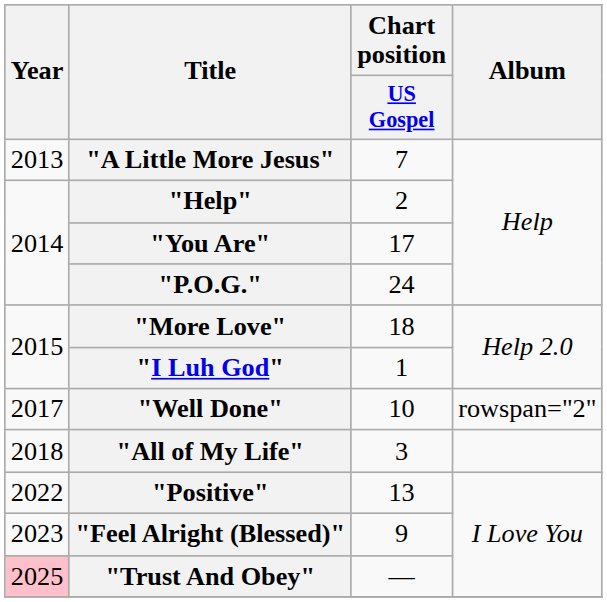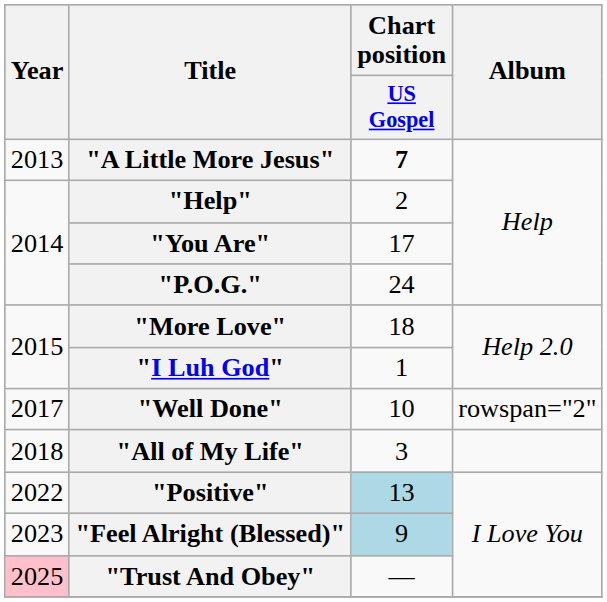(402, 159) normal -> (402, 159) bold
(402, 492) no background -> (402, 492) lightblue background
(402, 534) no background -> (402, 534) lightblue background
